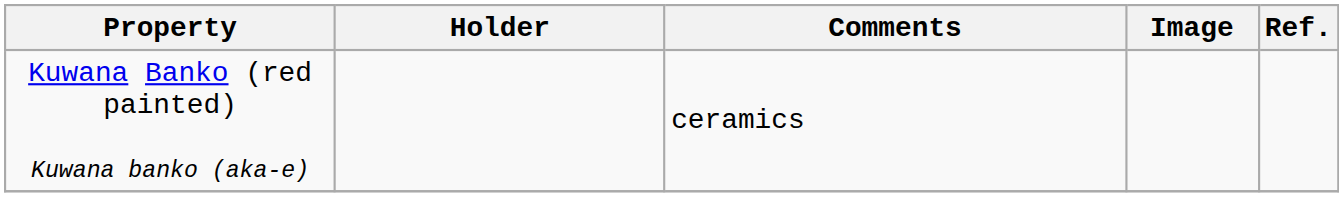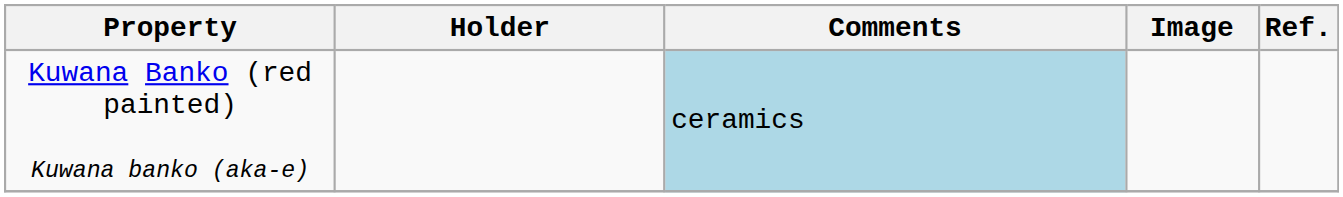(738, 121) no background -> (738, 121) lightblue background
